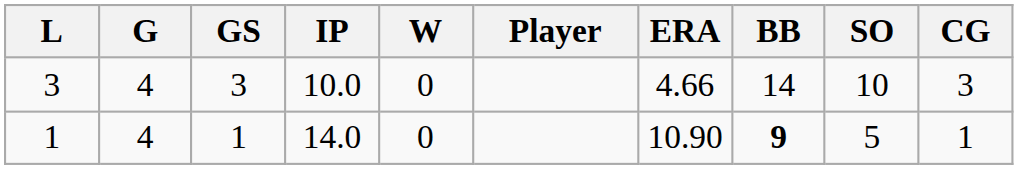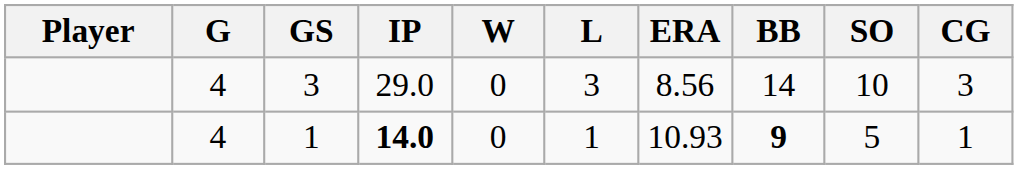columns swapped: (555, 31) <-> (52, 31)
(332, 84) 10.0 -> (405, 84) 29.0
(685, 84) 4.66 -> (685, 84) 8.56
(332, 137) normal -> (405, 137) bold
(685, 137) 10.90 -> (685, 137) 10.93
